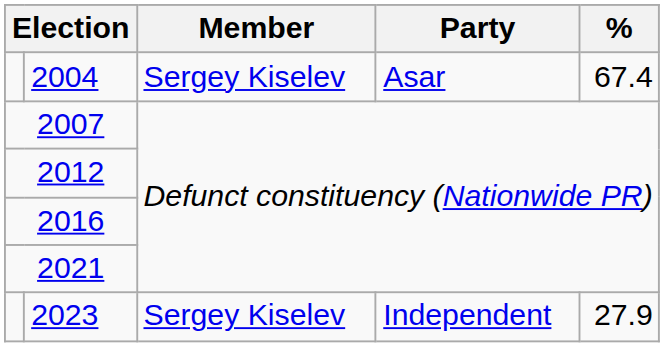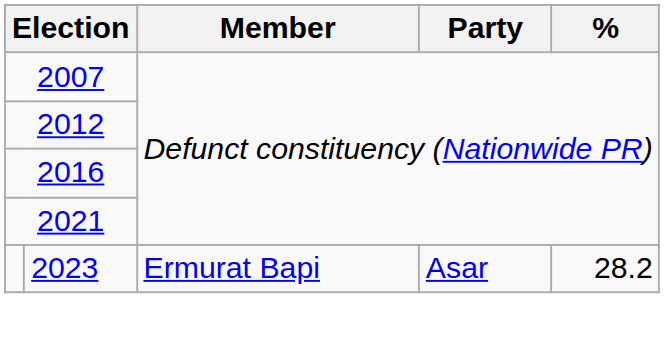- row: (65, 76)
(244, 316) Sergey Kiselev -> (232, 268) Ermurat Bapi
(467, 316) Independent -> (457, 268) Asar
(623, 316) 27.9 -> (623, 268) 28.2
